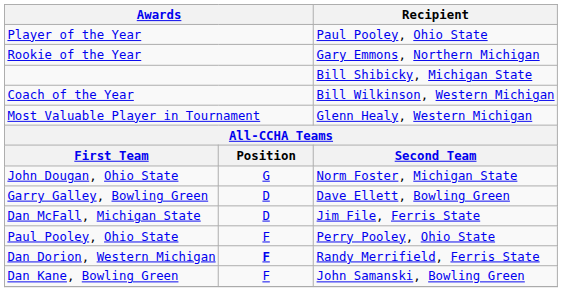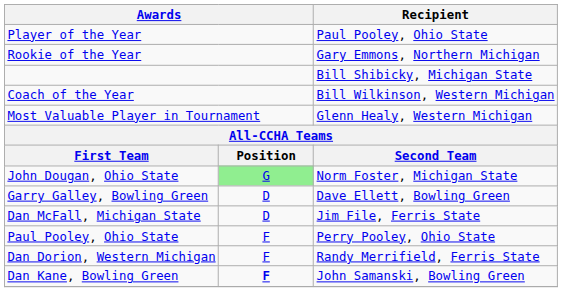(266, 176) no background -> (266, 176) lightgreen background
(266, 256) bold -> (266, 256) normal
(266, 276) normal -> (266, 276) bold
